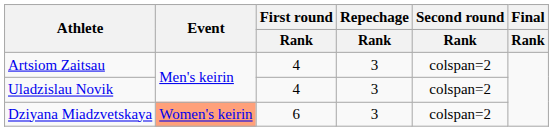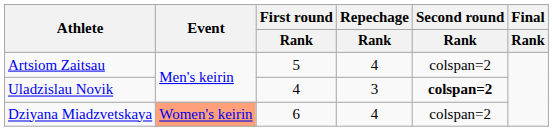(296, 65) 4 -> (296, 65) 5
(374, 65) 3 -> (374, 65) 4
(460, 90) normal -> (460, 90) bold
(374, 114) 3 -> (374, 114) 4
